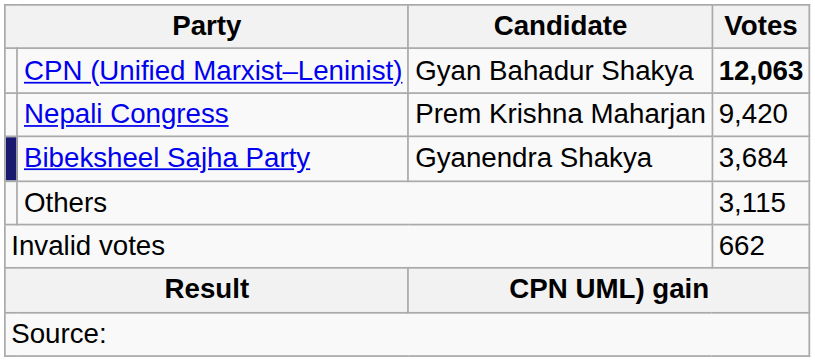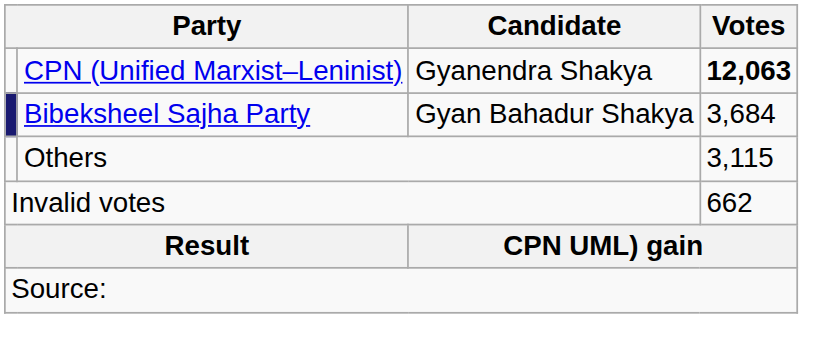(554, 70) Gyan Bahadur Shakya -> (534, 70) Gyanendra Shakya
- row: (126, 114)
(534, 158) Gyanendra Shakya -> (554, 114) Gyan Bahadur Shakya
